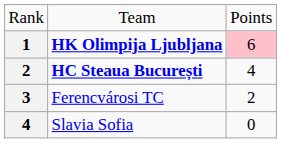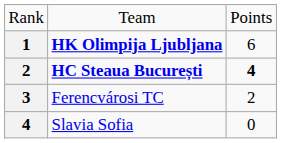(251, 44) pink background -> (251, 44) no background
(251, 71) normal -> (251, 71) bold
